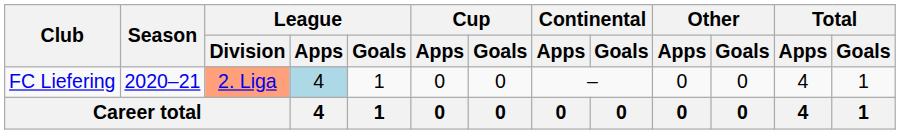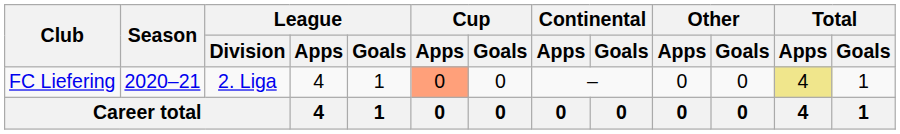(247, 81) lightsalmon background -> (247, 81) no background
(319, 81) lightblue background -> (319, 81) no background
(440, 81) no background -> (440, 81) lightsalmon background
(803, 81) no background -> (803, 81) khaki background
